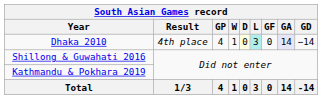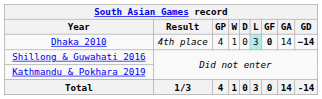(245, 42) lightyellow background -> (245, 42) no background
(269, 42) normal -> (269, 42) bold
(286, 42) lavender background -> (286, 42) no background
(306, 42) normal -> (306, 42) bold
